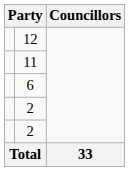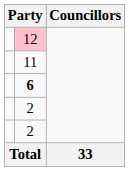(30, 39) no background -> (30, 39) pink background
(30, 85) normal -> (30, 85) bold
